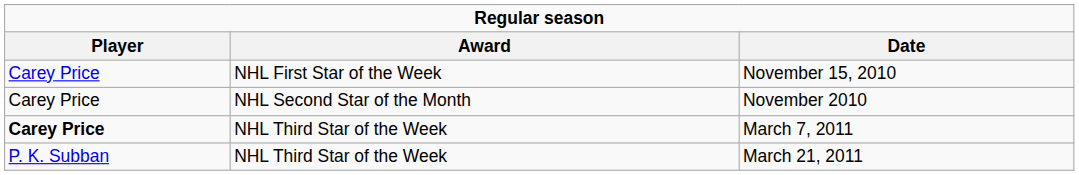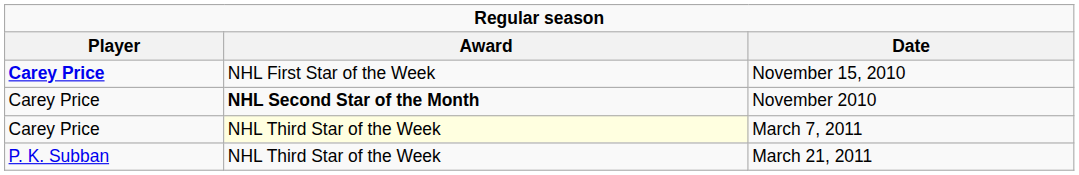(54, 73) normal -> (57, 73) bold
(353, 101) normal -> (354, 101) bold
(57, 128) bold -> (54, 128) normal
(341, 128) no background -> (334, 128) lightyellow background
